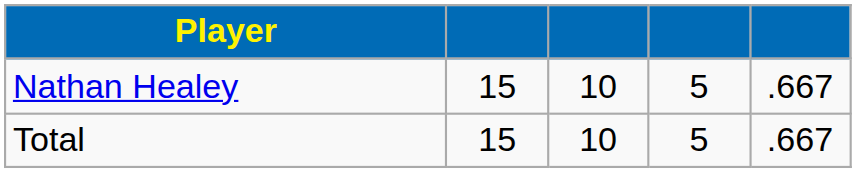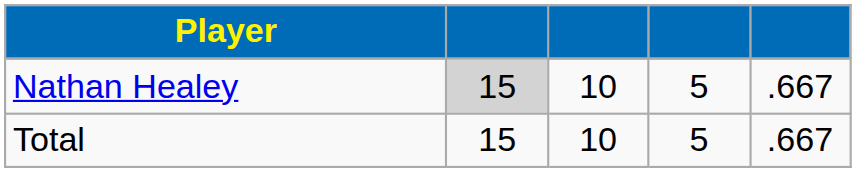(497, 85) no background -> (497, 85) lightgrey background
